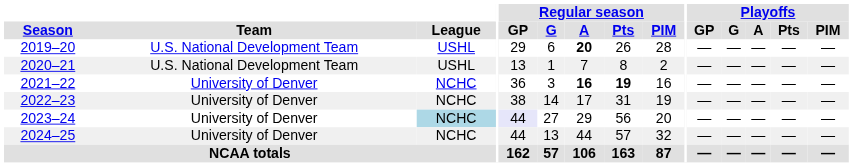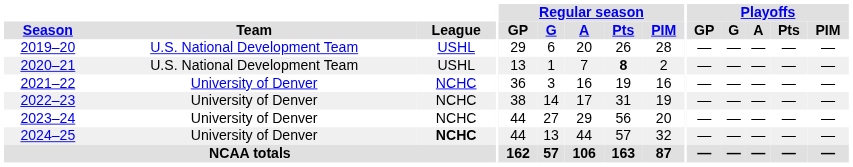(584, 48) bold -> (584, 48) normal
(623, 65) normal -> (623, 65) bold
(584, 83) bold -> (584, 83) normal
(623, 83) bold -> (623, 83) normal
(456, 118) lightblue background -> (456, 118) no background
(518, 118) lavender background -> (518, 118) no background
(456, 136) normal -> (456, 136) bold
